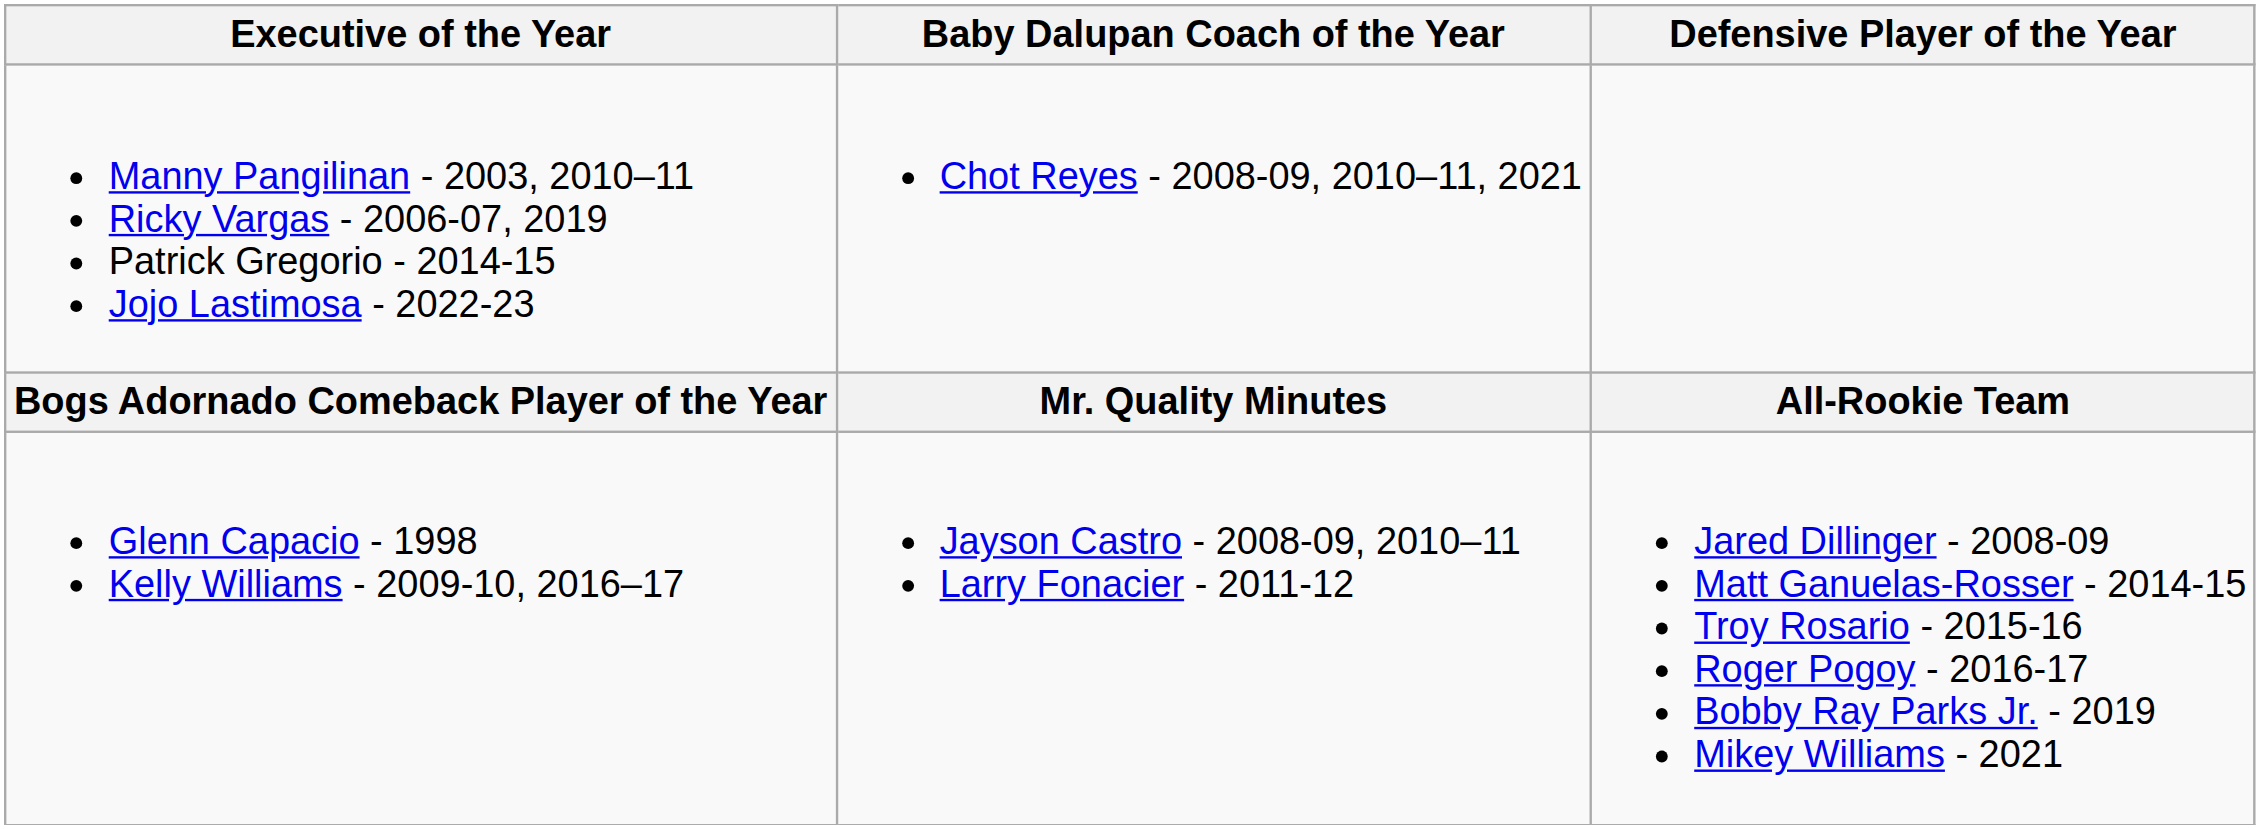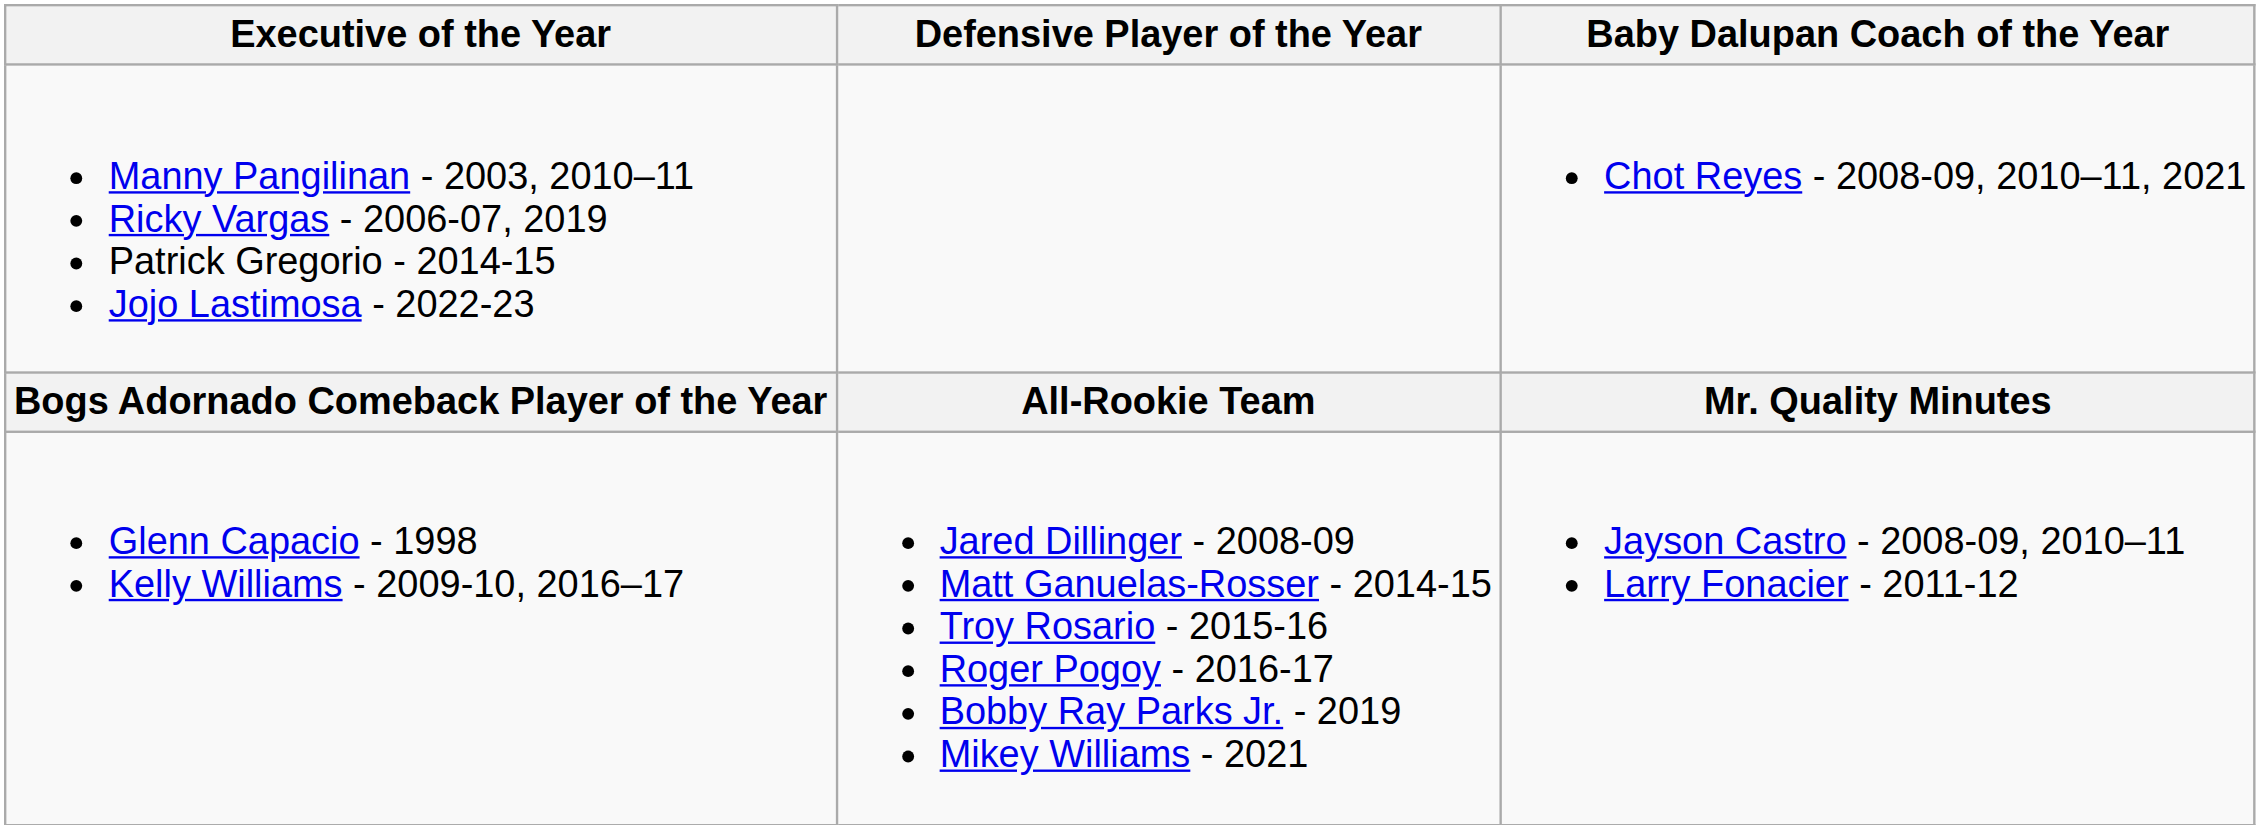columns swapped: (1213, 34) <-> (1923, 34)
